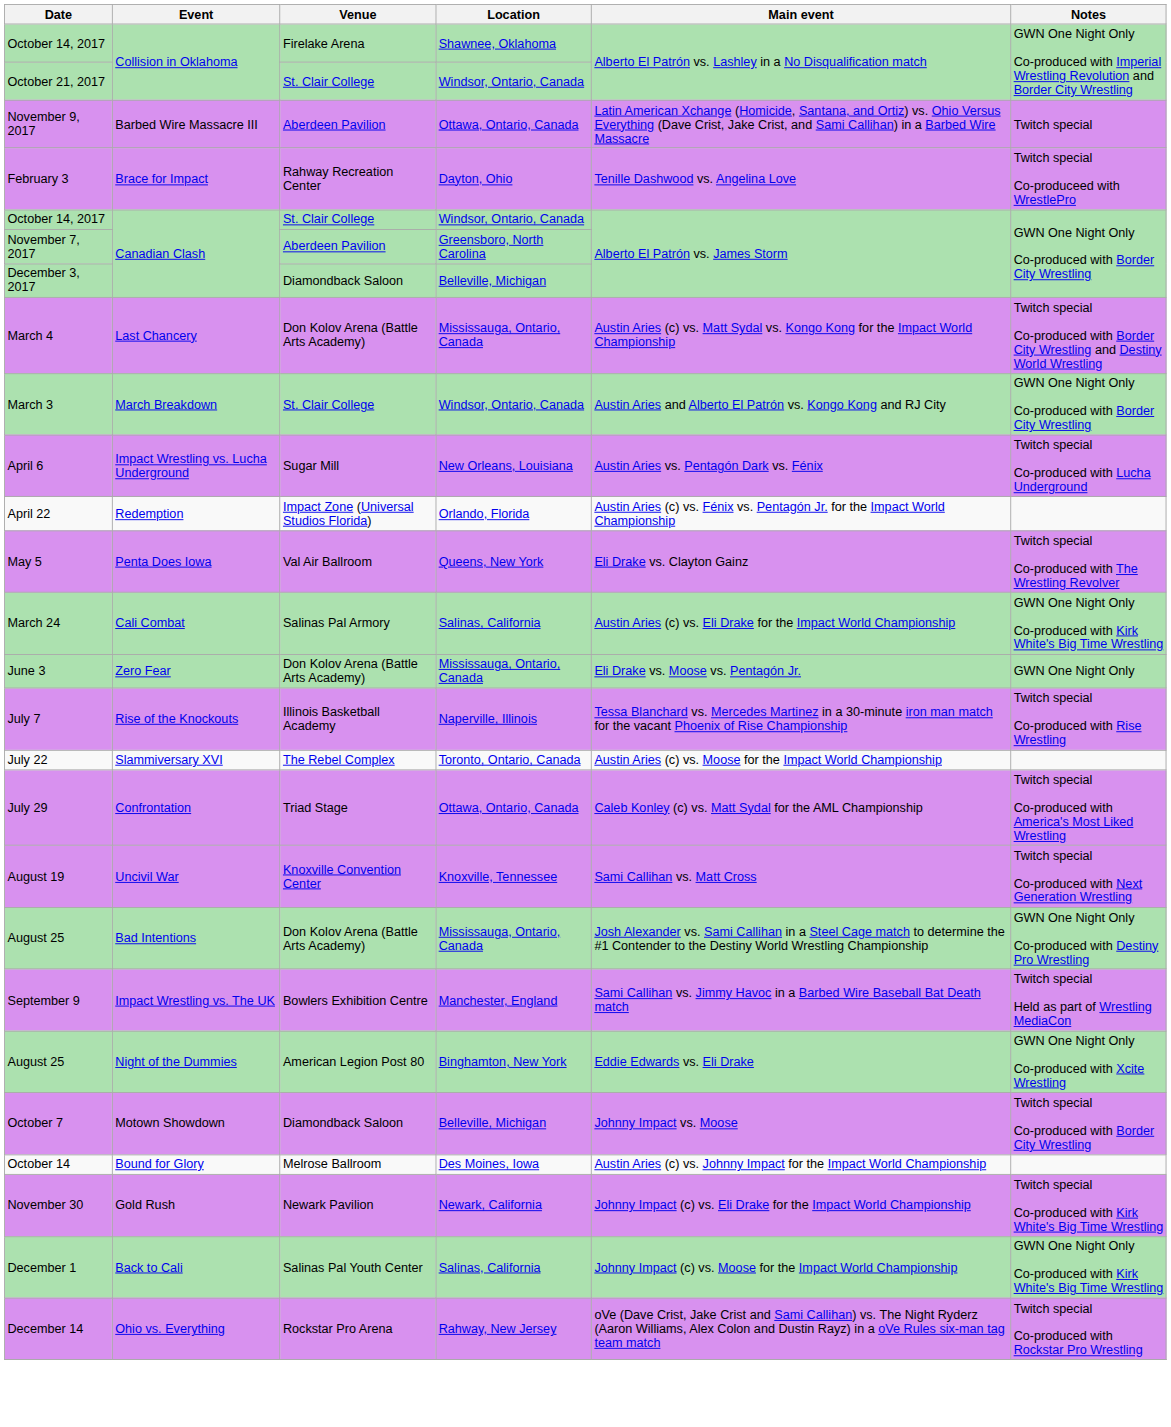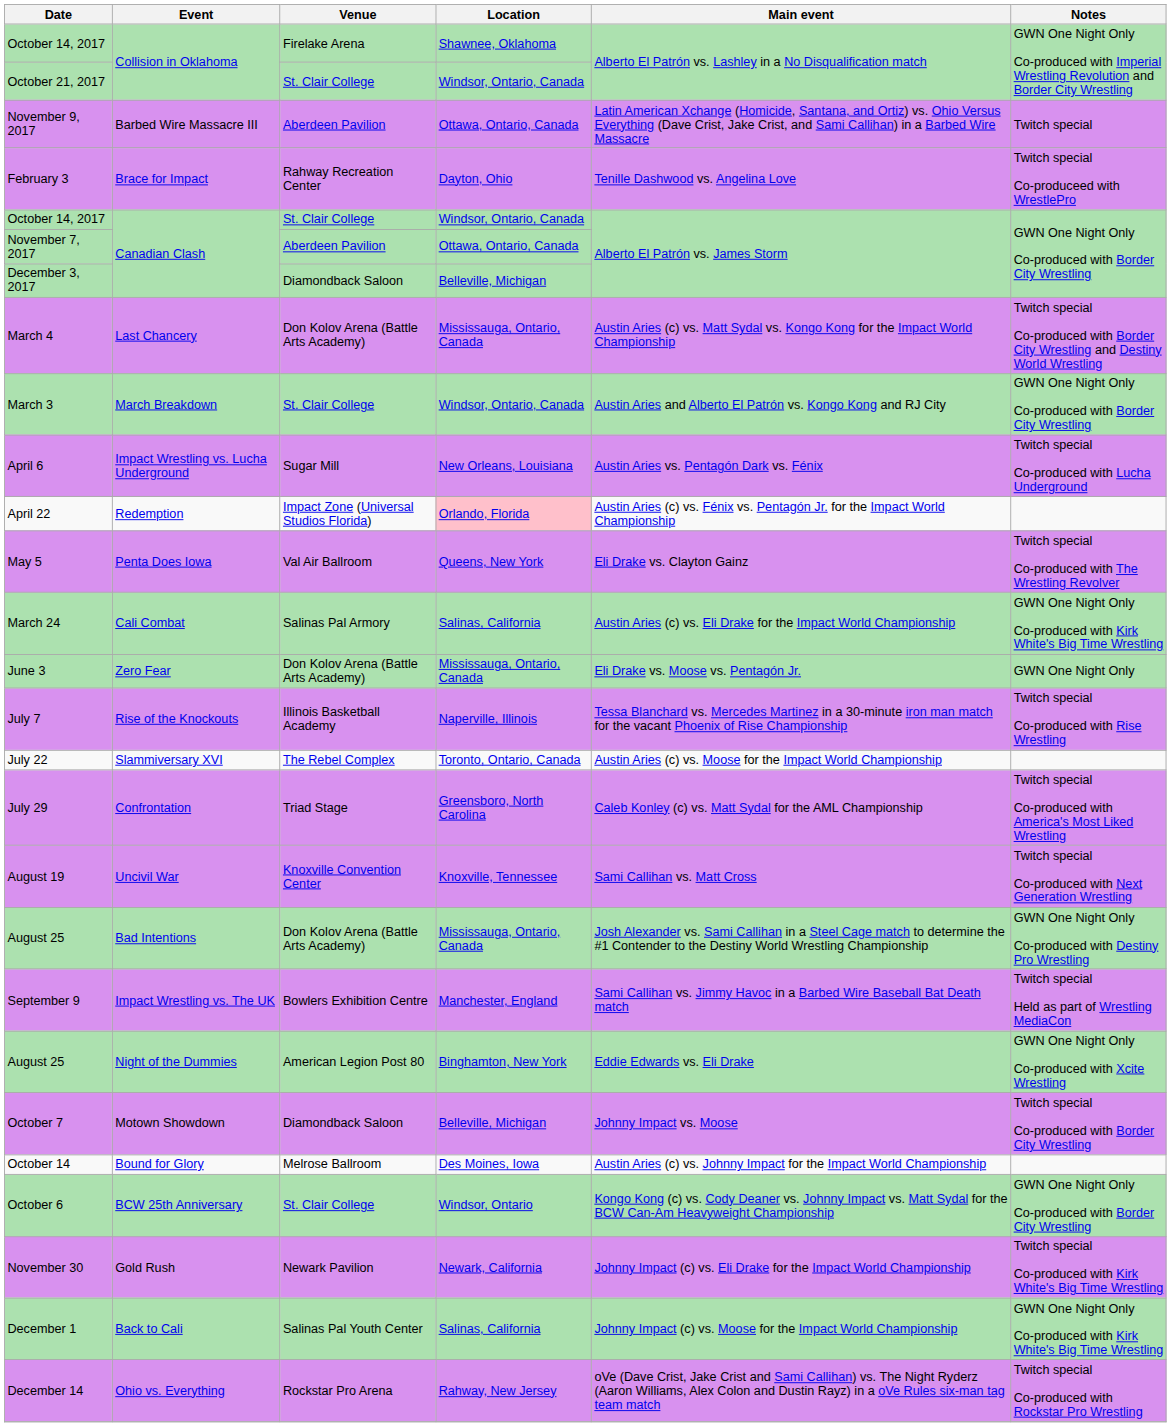(491, 246) Greensboro, North Carolina -> (509, 246) Ottawa, Ontario, Canada
(484, 513) no background -> (484, 513) pink background
(509, 807) Ottawa, Ontario, Canada -> (491, 807) Greensboro, North Carolina
+ row: (35, 1205)
